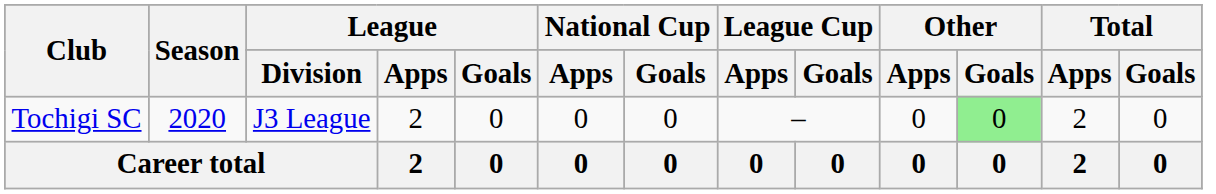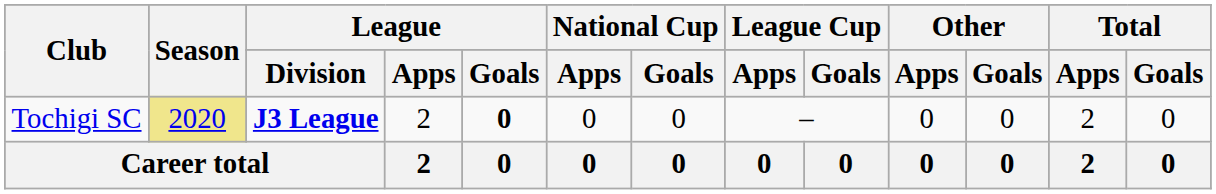(197, 118) no background -> (197, 118) khaki background
(312, 118) normal -> (316, 118) bold
(496, 118) normal -> (504, 118) bold
(999, 118) lightgreen background -> (1007, 118) no background
